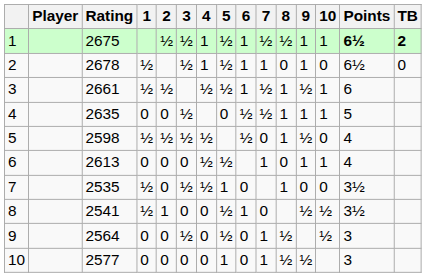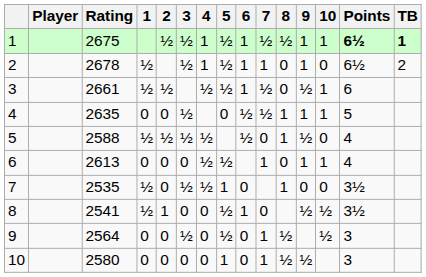(402, 41) 2 -> (402, 41) 1
(402, 65) 0 -> (402, 65) 2
(284, 89) 1 -> (284, 89) 0
(102, 138) 2598 -> (102, 138) 2588
(102, 260) 2577 -> (102, 260) 2580
